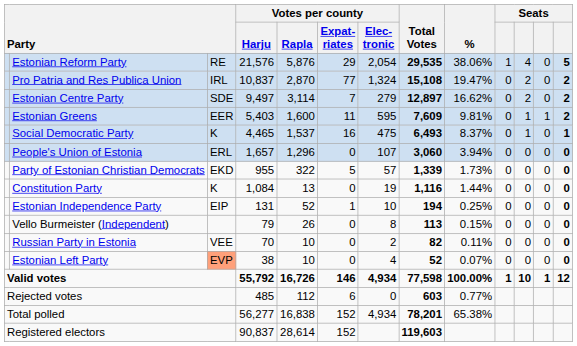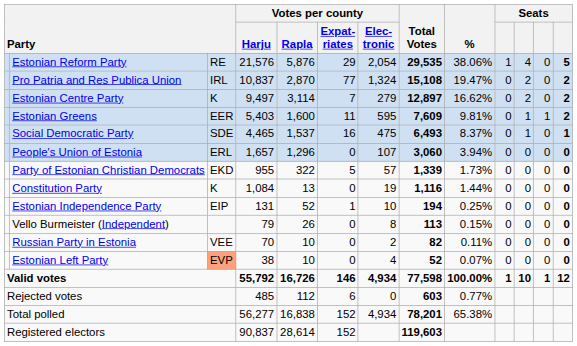(222, 98) SDE -> (214, 98) K
(214, 134) K -> (222, 134) SDE
